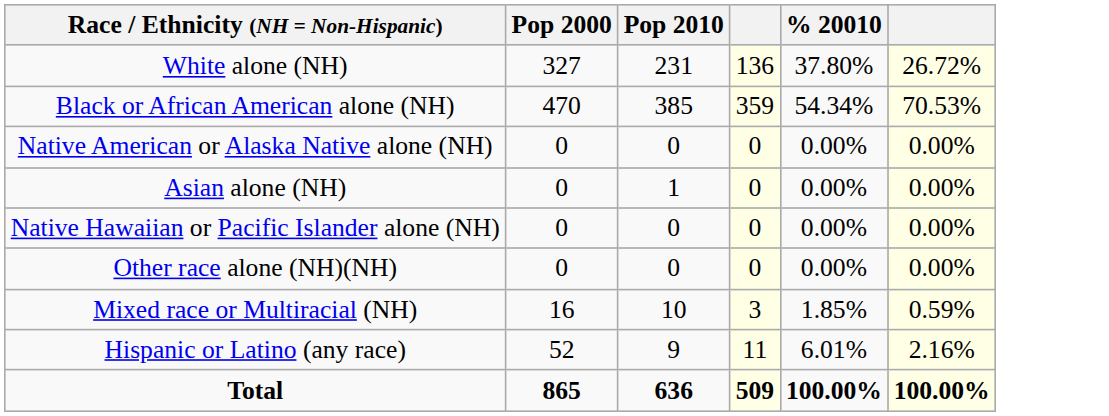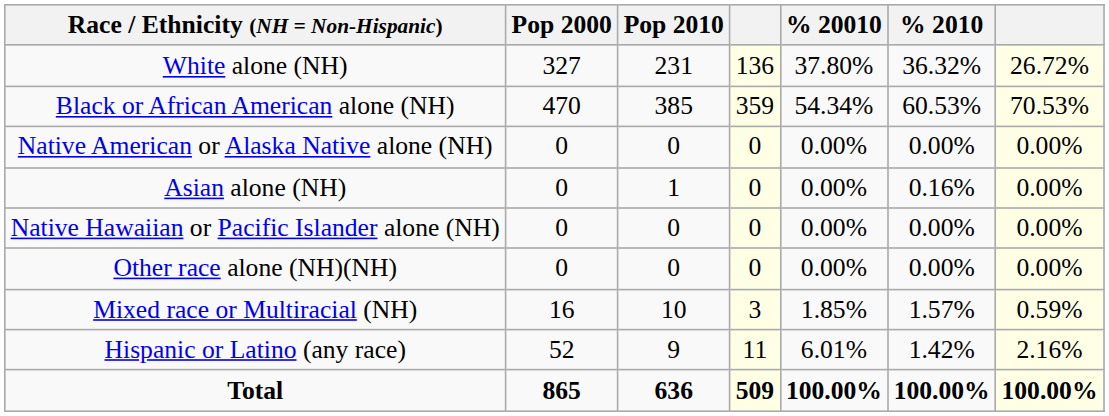+ column: (942, 24)
